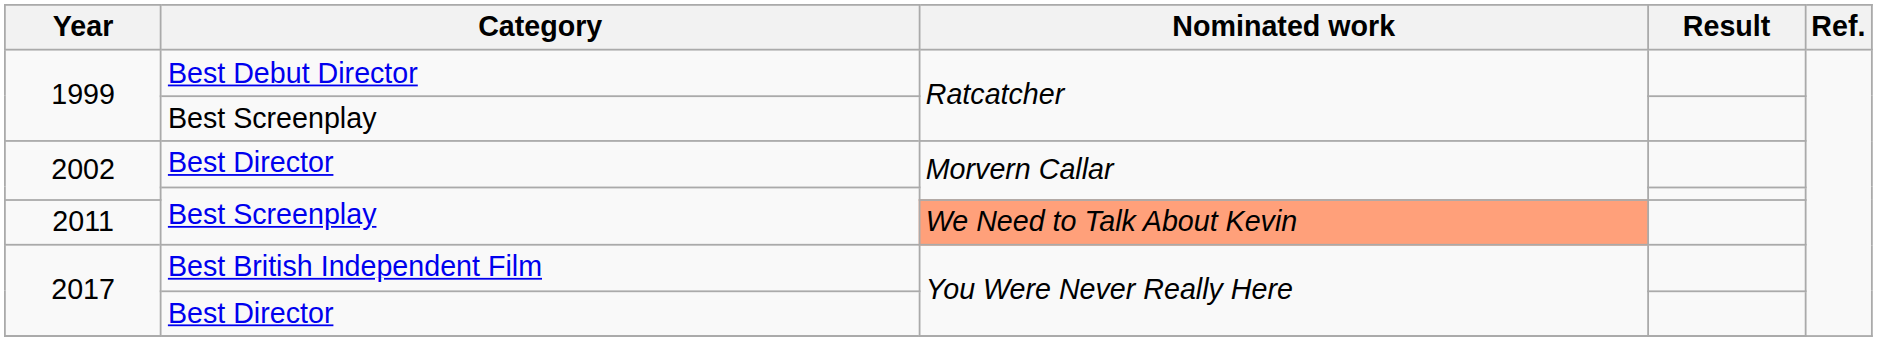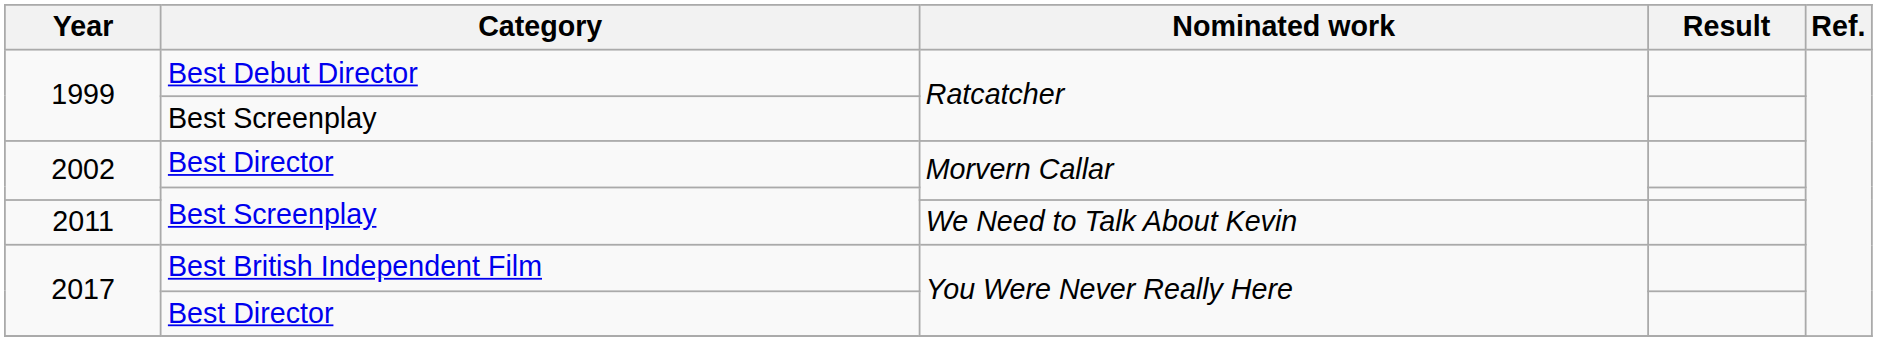(1111, 222) lightsalmon background -> (1111, 222) no background
